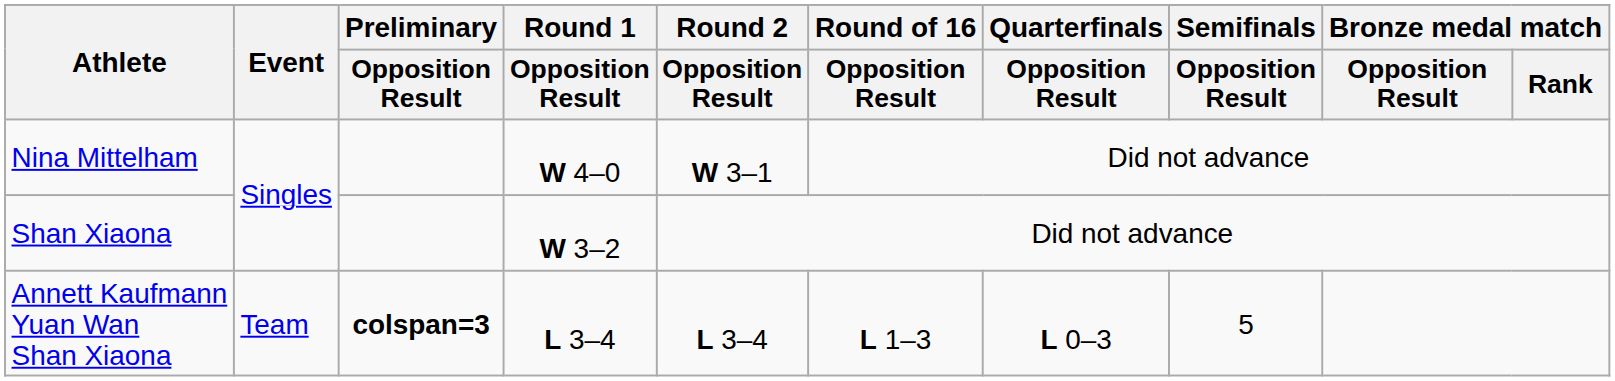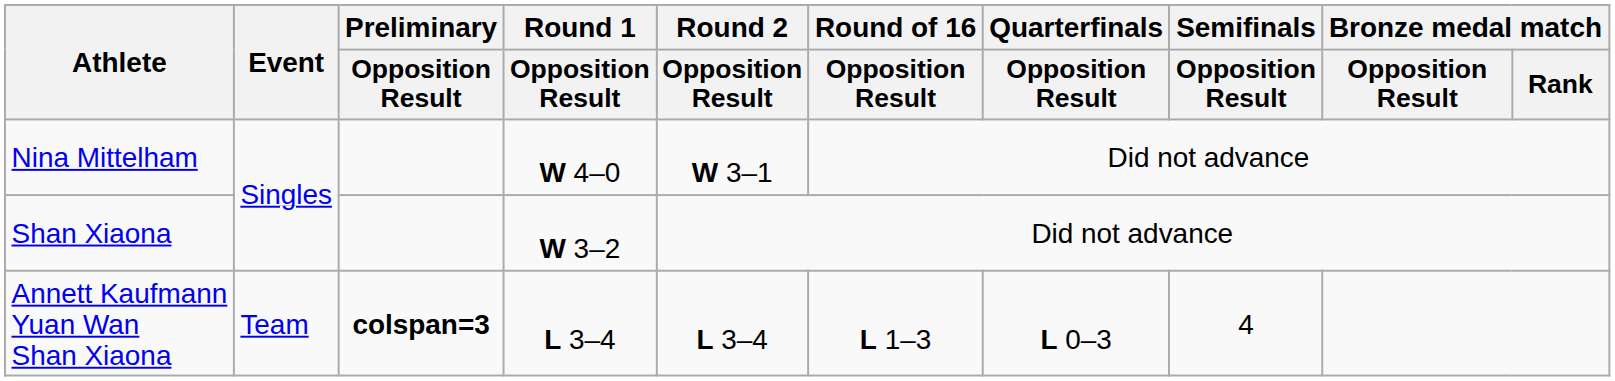(1246, 324) 5 -> (1246, 324) 4
